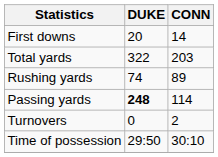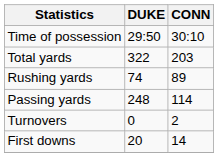rows swapped: (41, 36) <-> (64, 141)
(139, 99) bold -> (139, 99) normal
